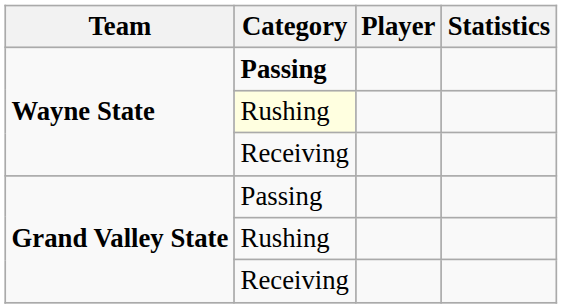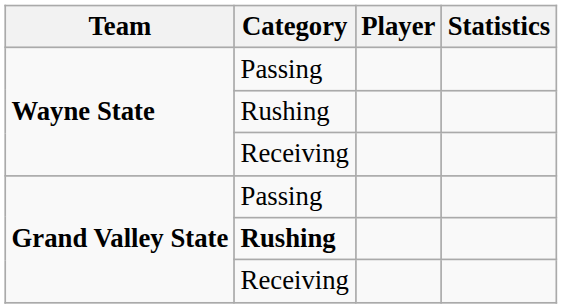(284, 68) bold -> (281, 68) normal
(285, 111) lightyellow background -> (285, 111) no background
(285, 238) normal -> (288, 238) bold
